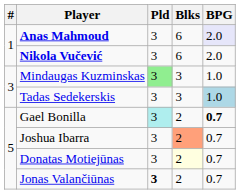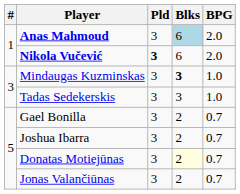(179, 35) no background -> (179, 35) lightblue background
(214, 35) lavender background -> (214, 35) no background
(154, 55) normal -> (154, 55) bold
(154, 76) lightgreen background -> (154, 76) no background
(179, 76) normal -> (179, 76) bold
(214, 96) lightblue background -> (214, 96) no background
(154, 117) paleturquoise background -> (154, 117) no background
(214, 117) bold -> (214, 117) normal
(179, 138) lightsalmon background -> (179, 138) no background
(154, 179) bold -> (154, 179) normal
